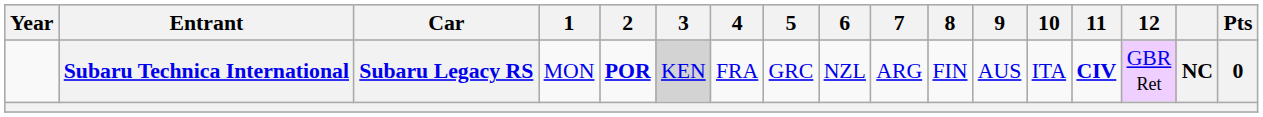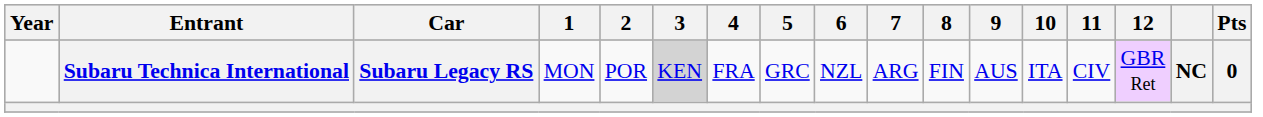(628, 70) bold -> (626, 70) normal
(1096, 70) bold -> (1092, 70) normal
